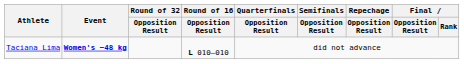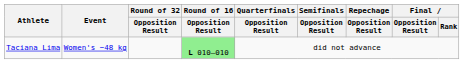(95, 47) bold -> (95, 47) normal
(208, 52) no background -> (208, 52) lightgreen background
